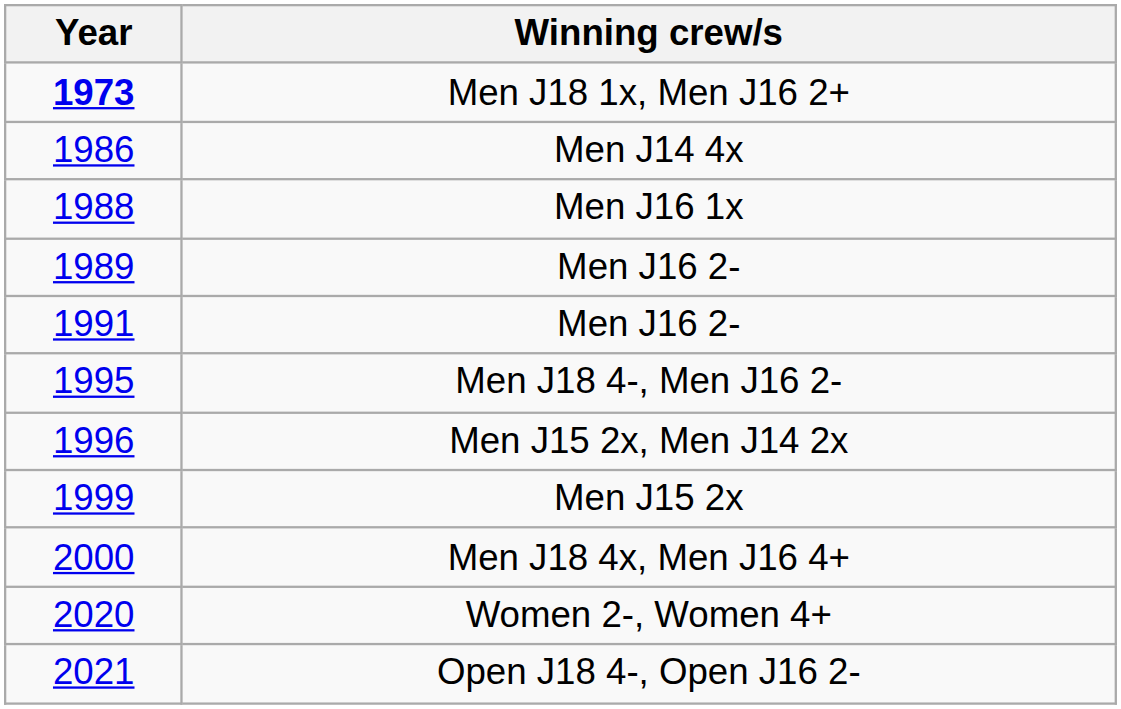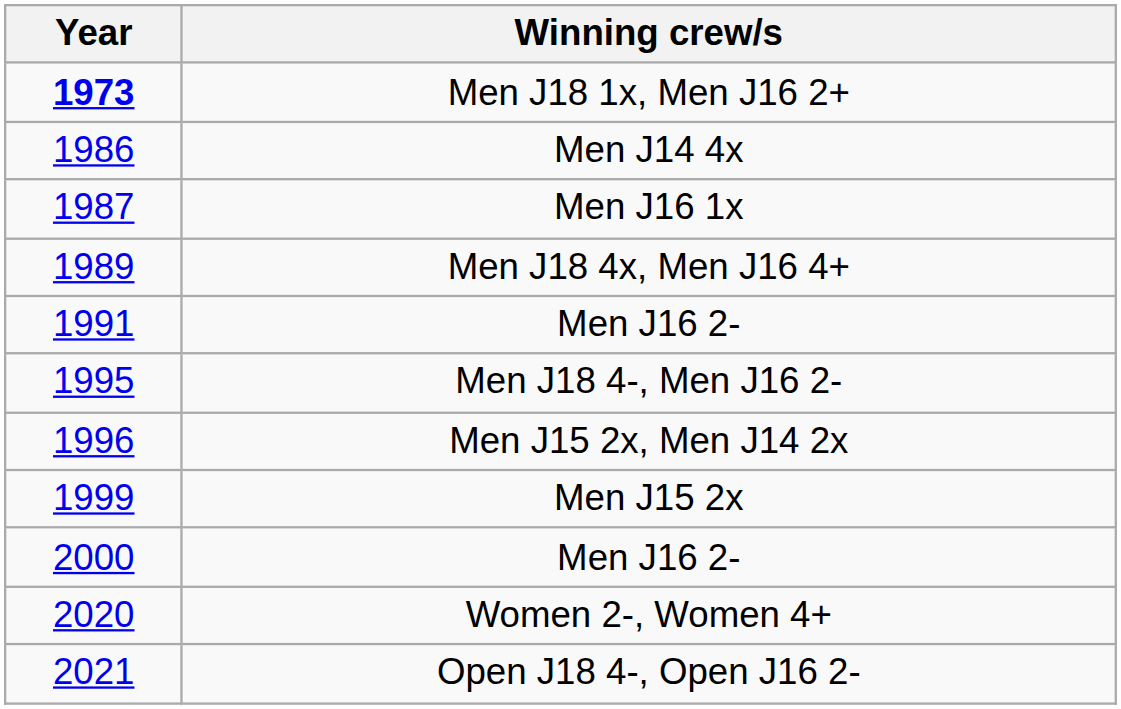(94, 207) 1988 -> (94, 207) 1987
(649, 265) Men J16 2- -> (649, 265) Men J18 4x, Men J16 4+
(649, 556) Men J18 4x, Men J16 4+ -> (649, 556) Men J16 2-
